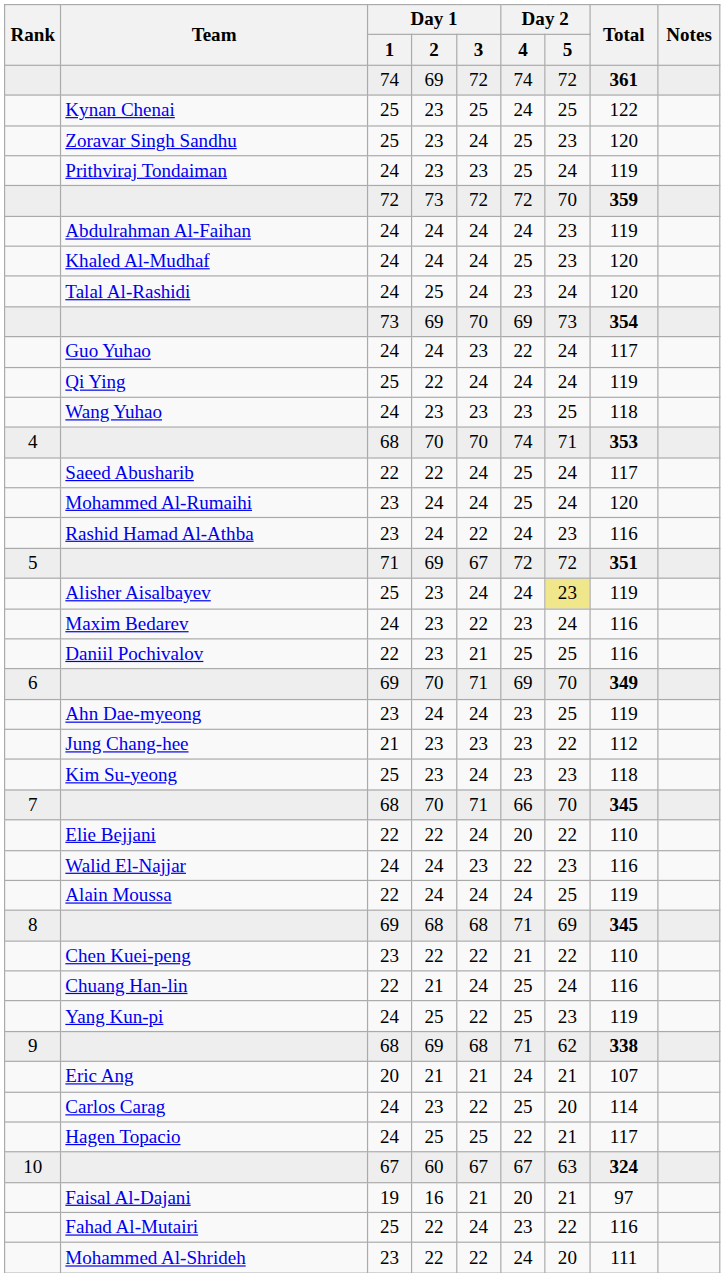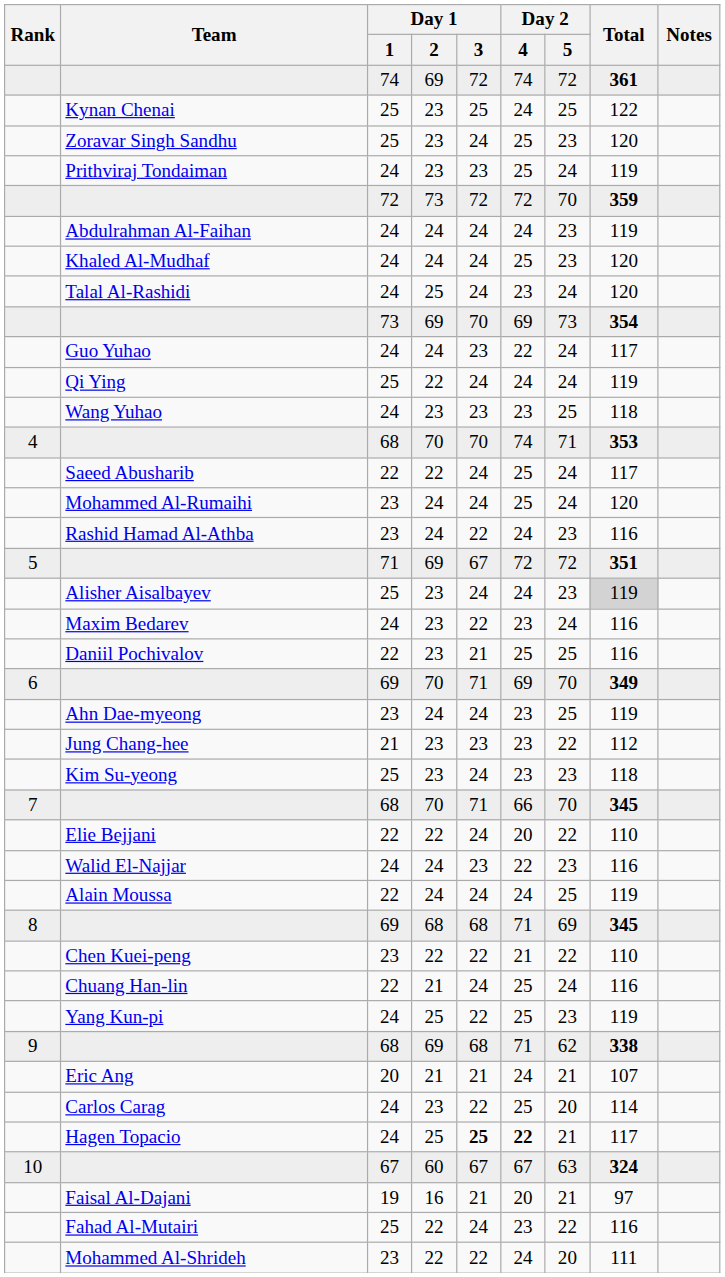(567, 593) khaki background -> (567, 593) no background
(624, 593) no background -> (624, 593) lightgrey background
(478, 1136) normal -> (478, 1136) bold
(523, 1136) normal -> (523, 1136) bold
